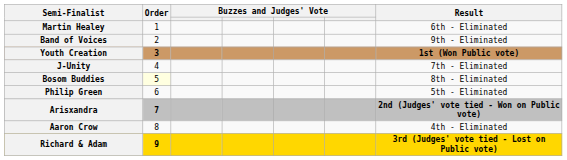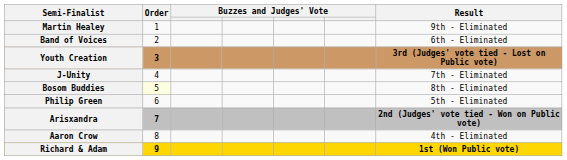(469, 27) 6th - Eliminated -> (469, 27) 9th - Eliminated
(469, 40) 9th - Eliminated -> (469, 40) 6th - Eliminated
(469, 53) 1st (Won Public vote) -> (469, 58) 3rd (Judges' vote tied - Lost on Public vote)
(469, 145) 3rd (Judges' vote tied - Lost on Public vote) -> (469, 149) 1st (Won Public vote)
